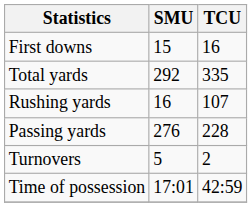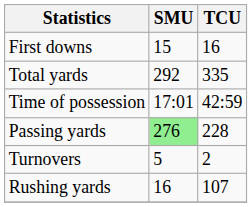rows swapped: (60, 103) <-> (77, 187)
(167, 131) no background -> (167, 131) lightgreen background
